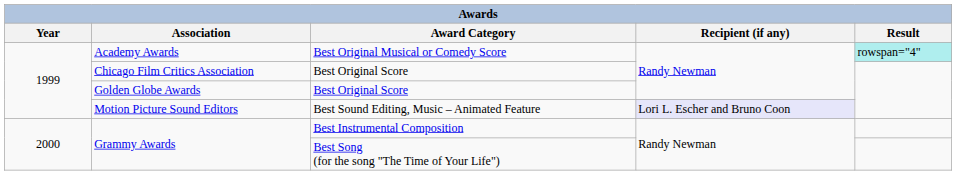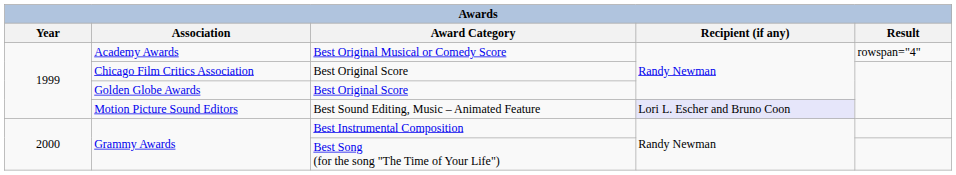(889, 52) paleturquoise background -> (889, 52) no background
